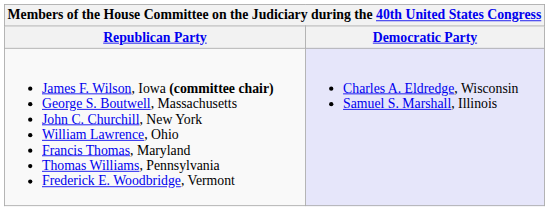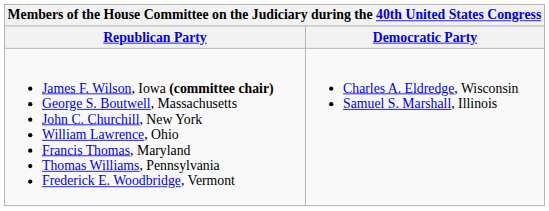(425, 96) lavender background -> (425, 96) no background
